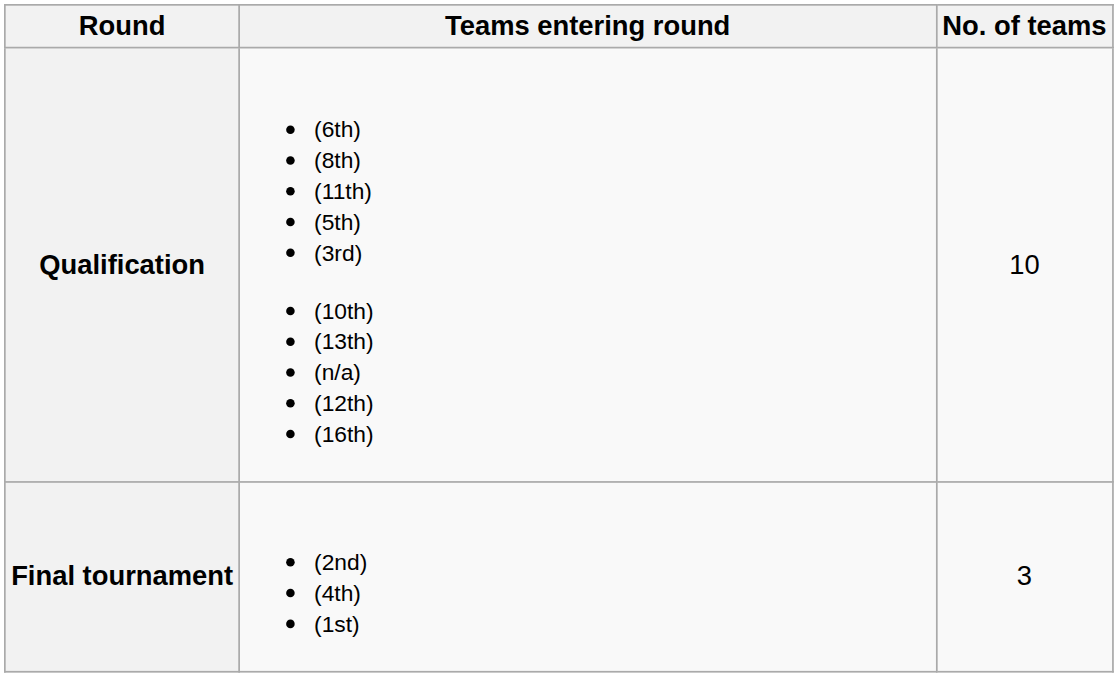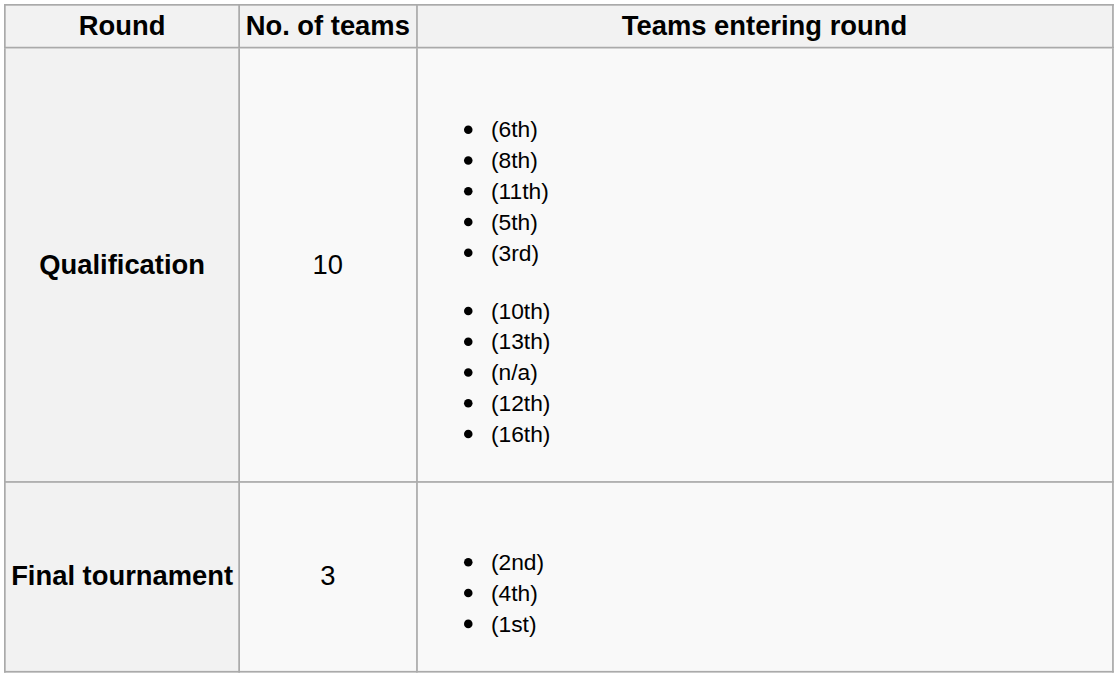columns swapped: (588, 26) <-> (1024, 26)
